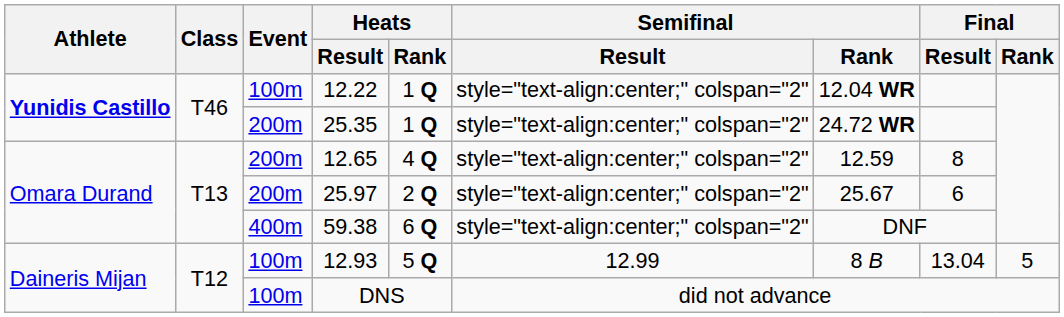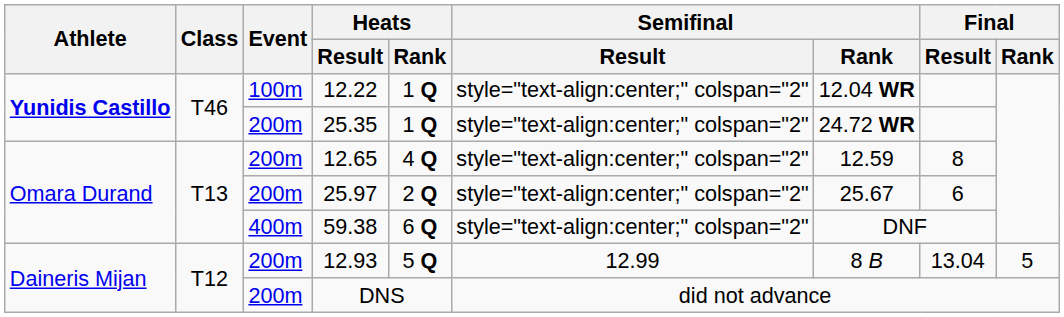(275, 261) 100m -> (275, 261) 200m
(275, 295) 100m -> (275, 295) 200m
